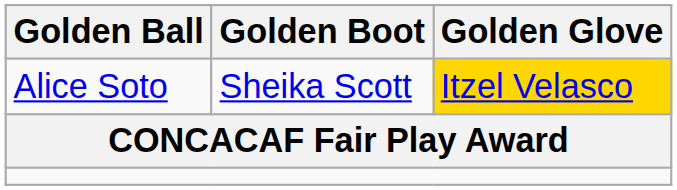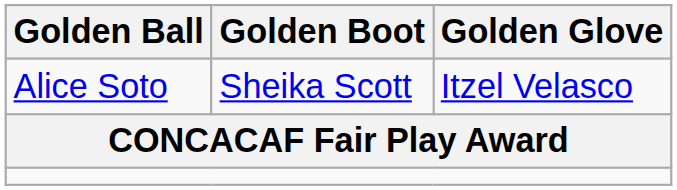(537, 85) gold background -> (537, 85) no background
